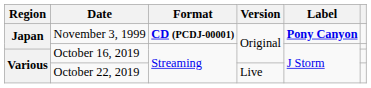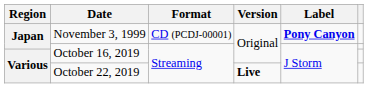(193, 33) bold -> (191, 33) normal
(251, 72) normal -> (249, 72) bold
